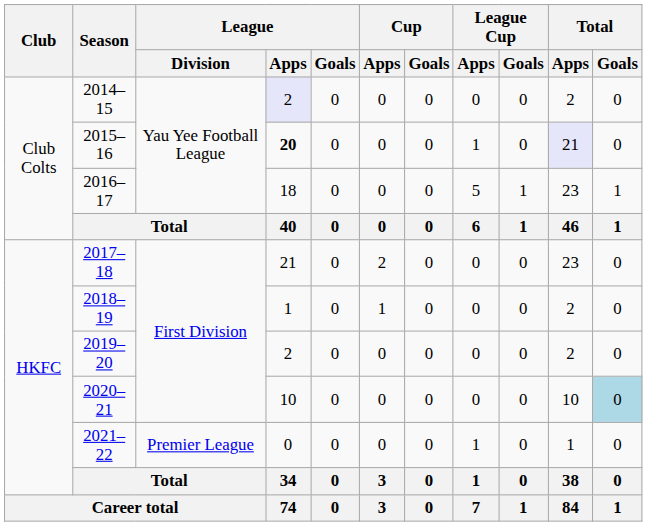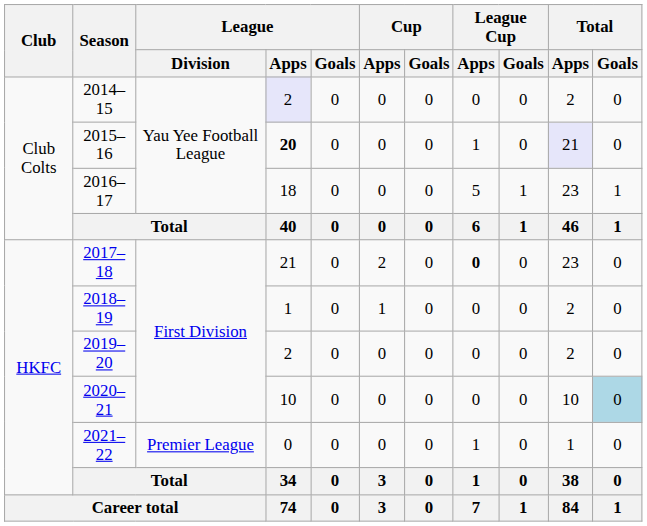(476, 262) normal -> (476, 262) bold
